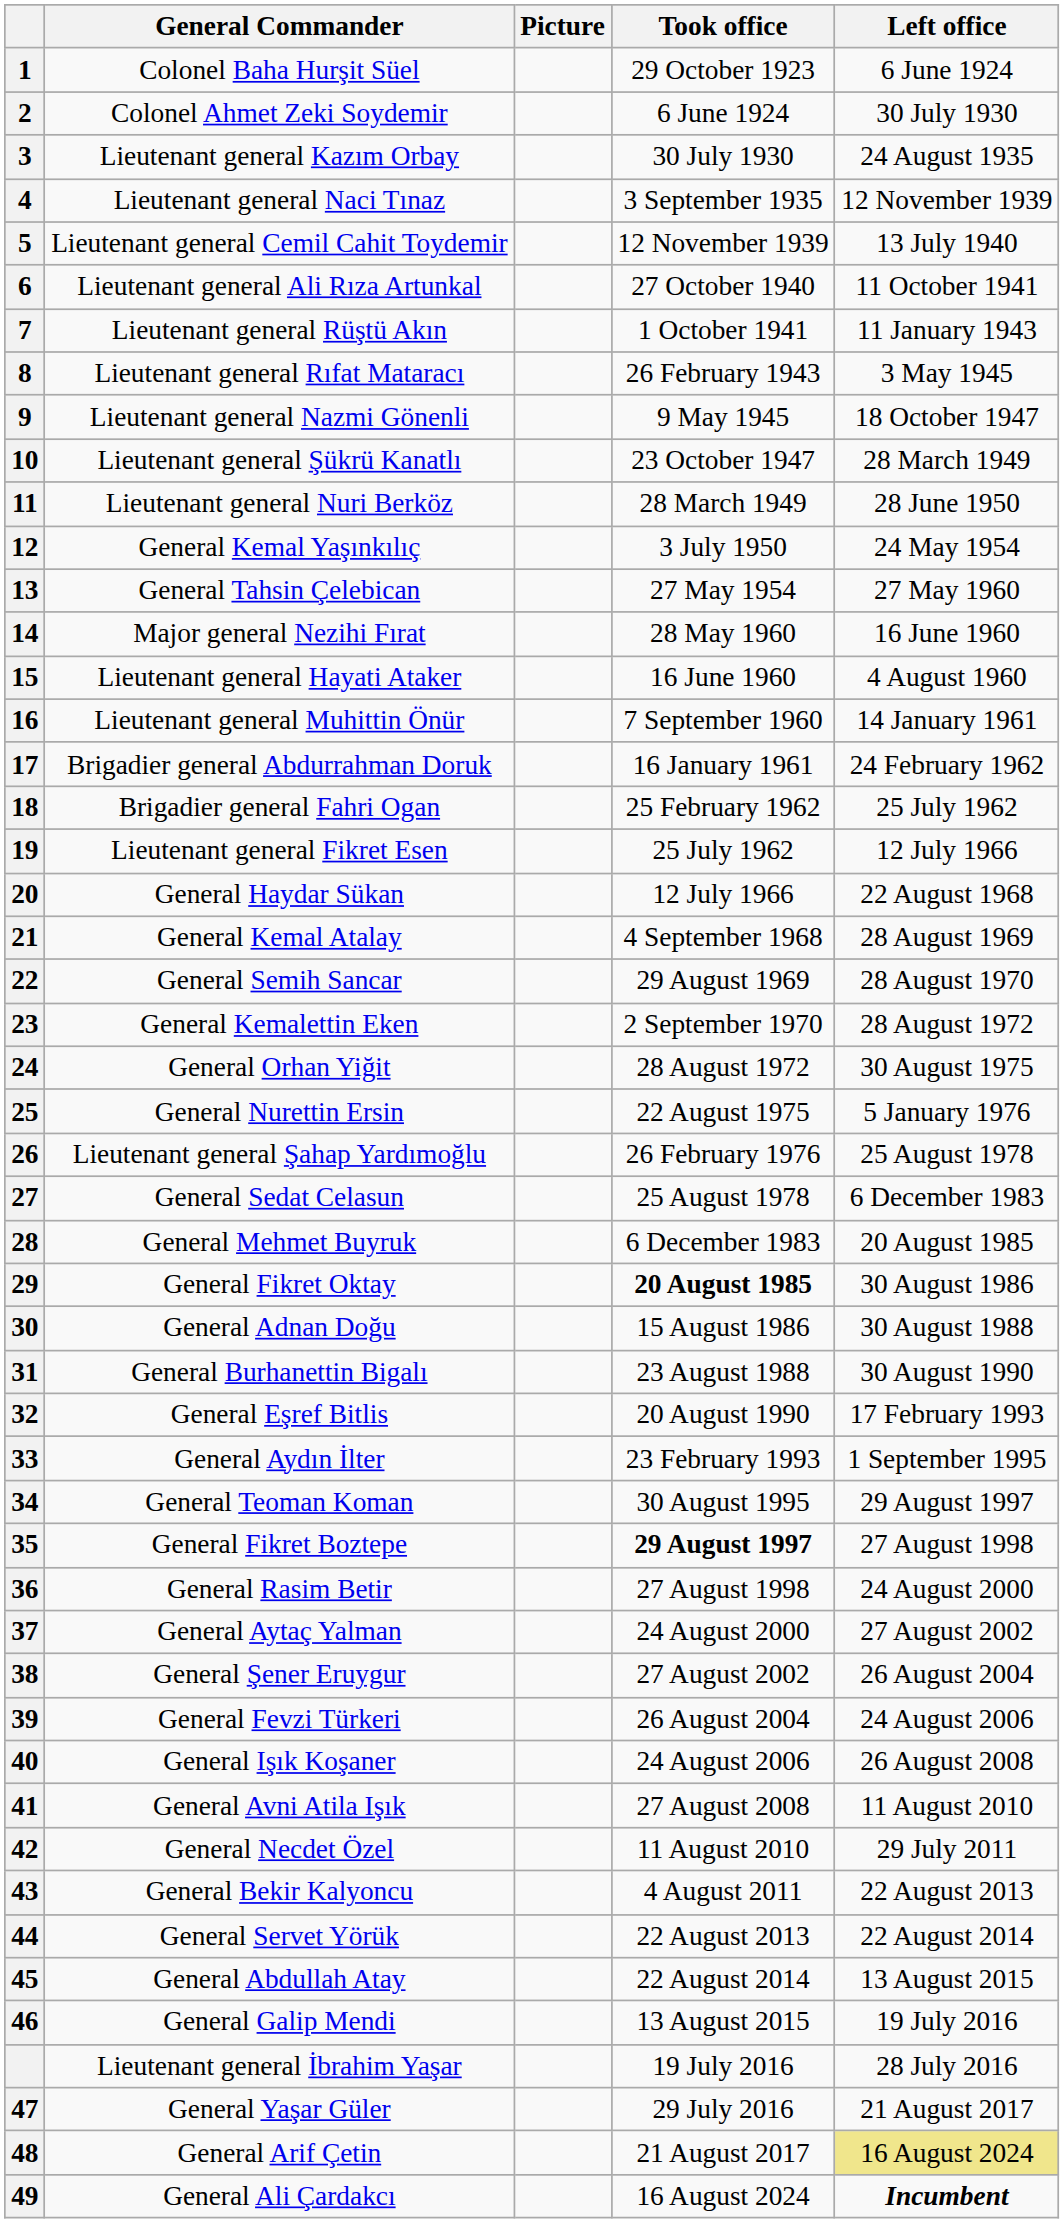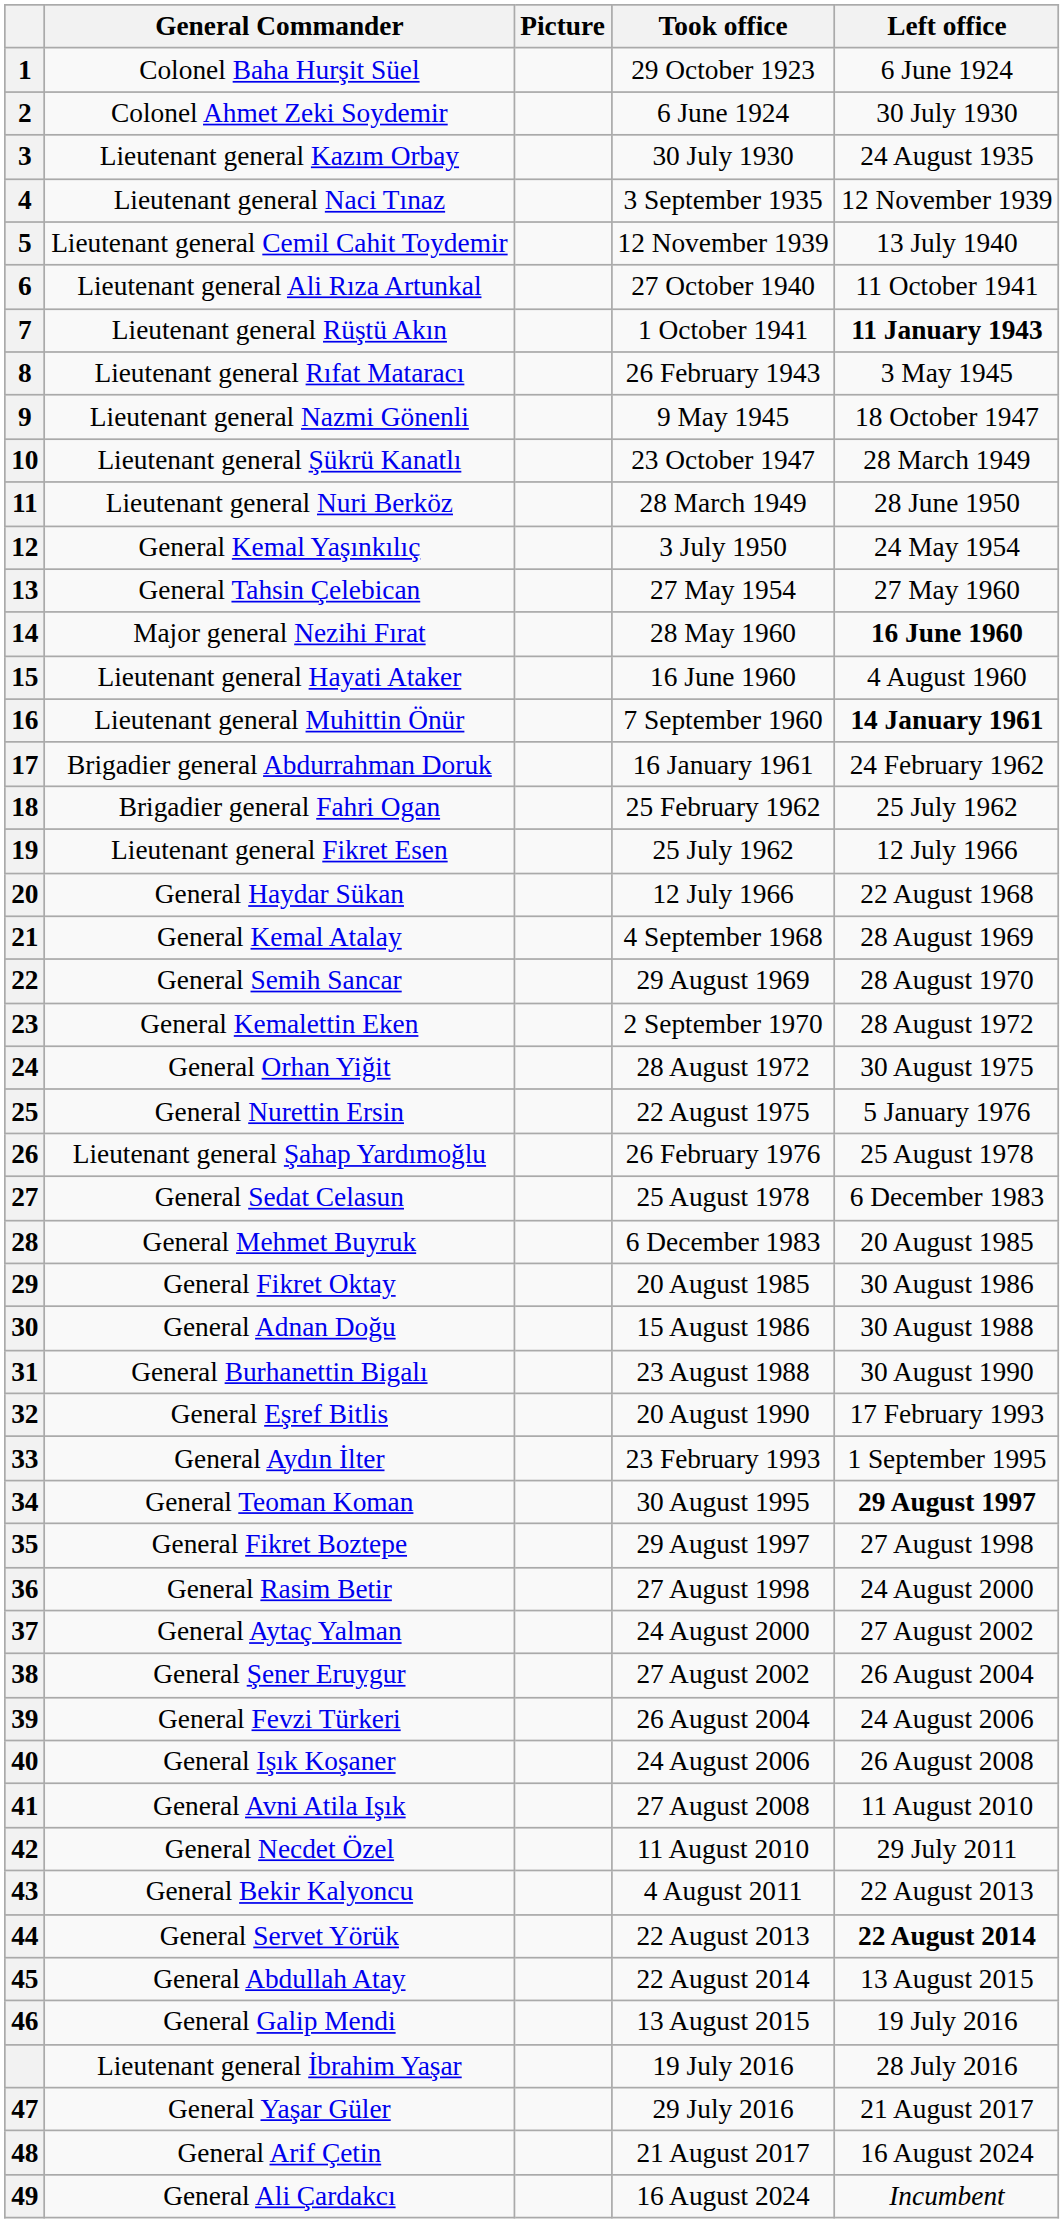(947, 329) normal -> (947, 329) bold
(947, 633) normal -> (947, 633) bold
(947, 720) normal -> (947, 720) bold
(723, 1284) bold -> (723, 1284) normal
(947, 1501) normal -> (947, 1501) bold
(723, 1544) bold -> (723, 1544) normal
(947, 1935) normal -> (947, 1935) bold
(947, 2152) khaki background -> (947, 2152) no background
(947, 2195) bold -> (947, 2195) normal
